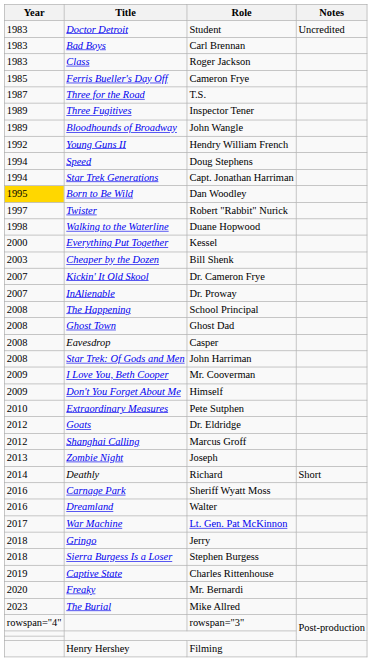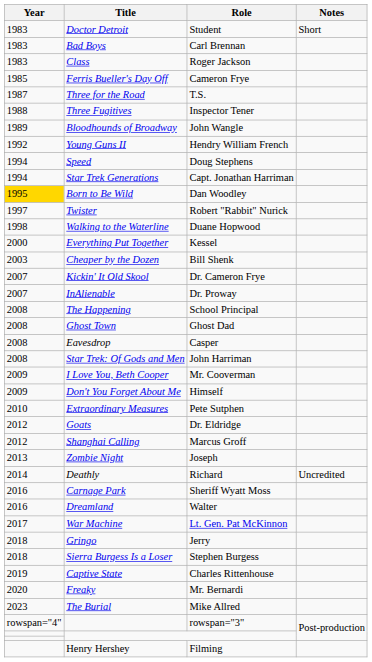(322, 29) Uncredited -> (310, 29) Short
(17, 111) 1989 -> (17, 111) 1988
(310, 474) Short -> (322, 474) Uncredited
